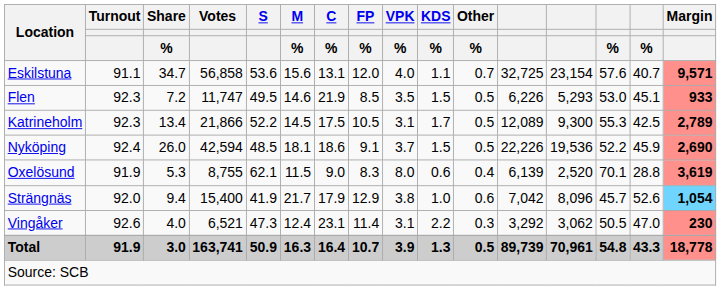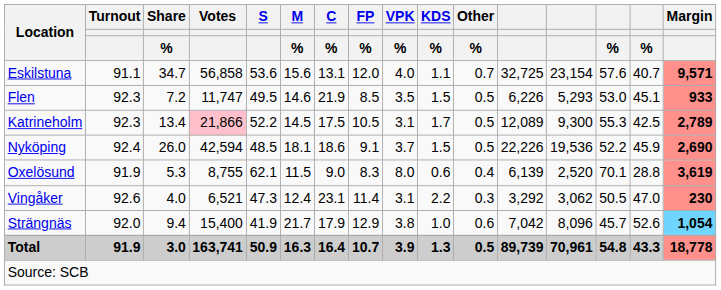(221, 123) no background -> (221, 123) pink background
rows swapped: (40, 197) <-> (35, 222)
